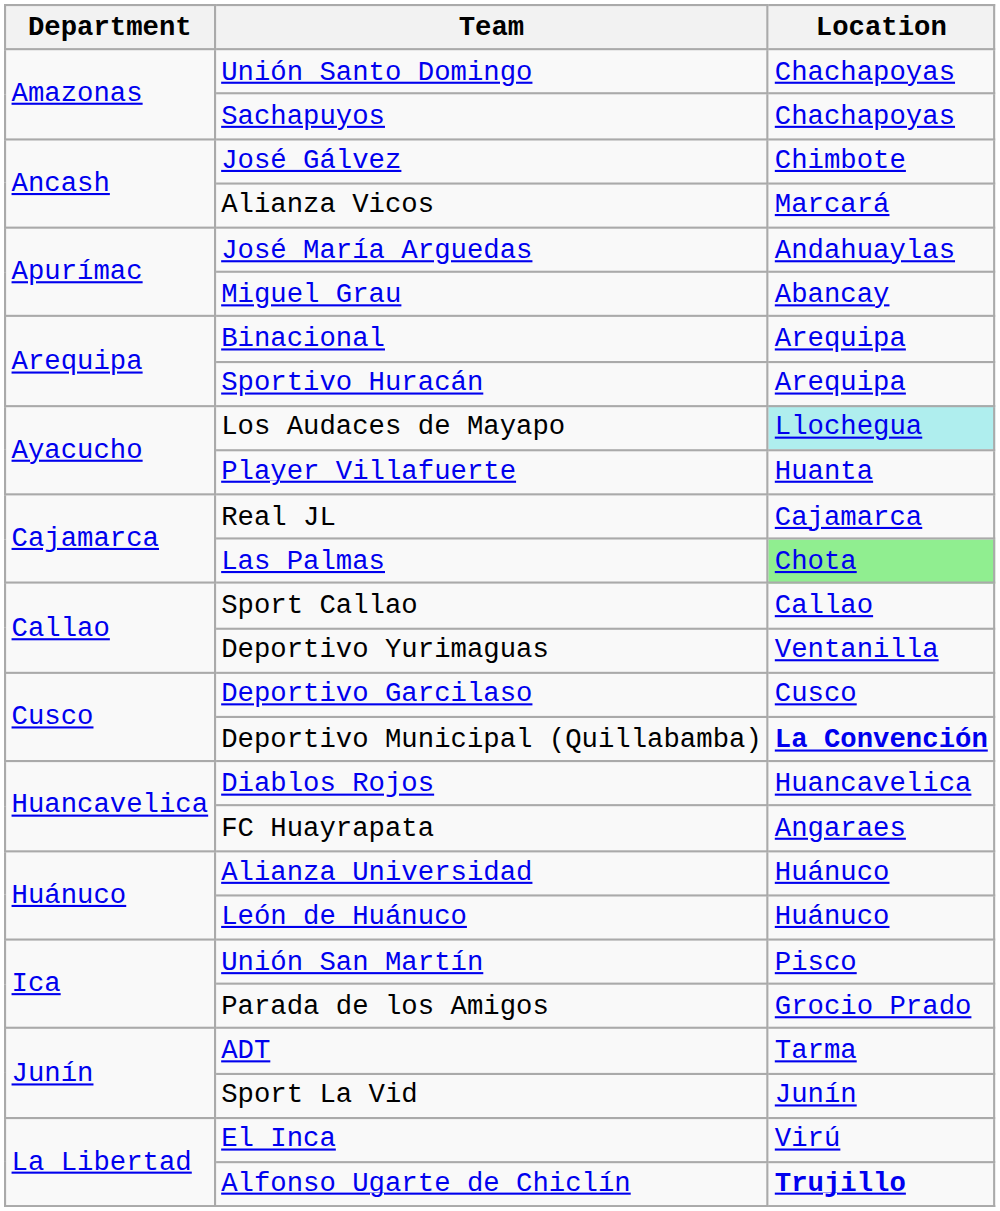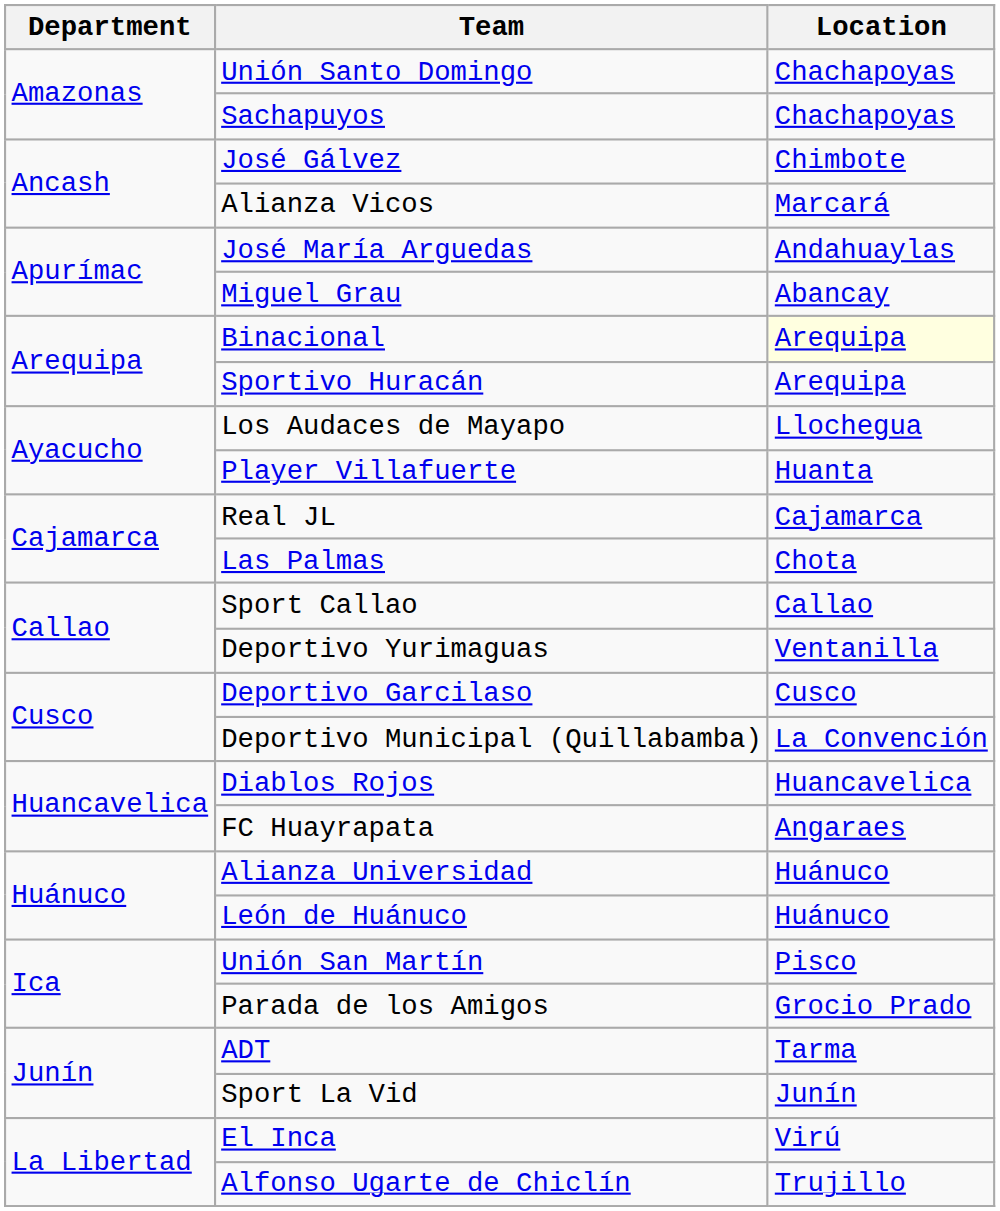(840, 339) no background -> (840, 339) lightyellow background
(849, 428) paleturquoise background -> (849, 428) no background
(816, 561) lightgreen background -> (816, 561) no background
(881, 739) bold -> (881, 739) normal
(840, 1184) bold -> (840, 1184) normal
